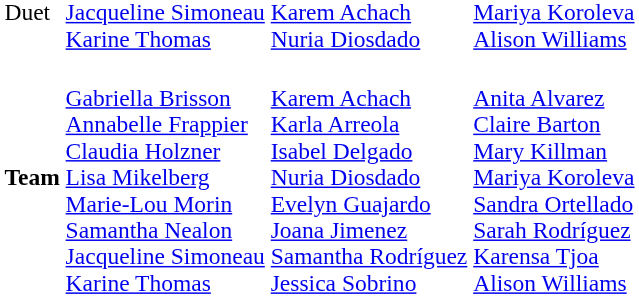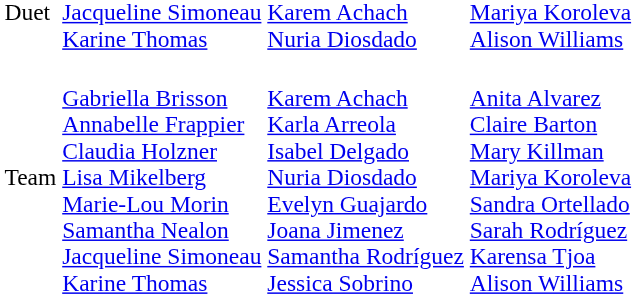(32, 177) bold -> (30, 177) normal
